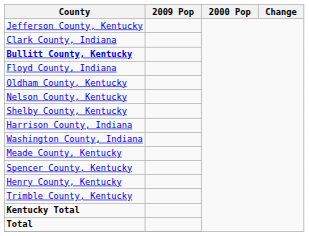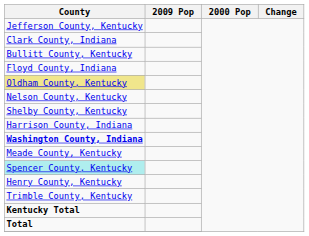(69, 54) bold -> (69, 54) normal
(67, 82) no background -> (67, 82) khaki background
(75, 139) normal -> (75, 139) bold
(69, 168) no background -> (69, 168) paleturquoise background
